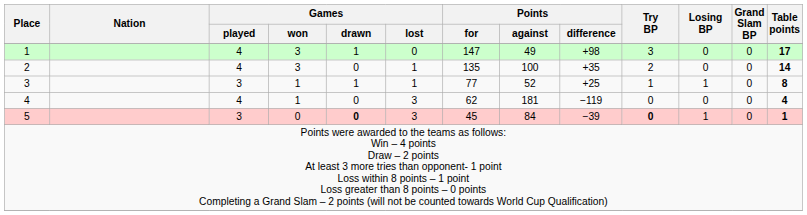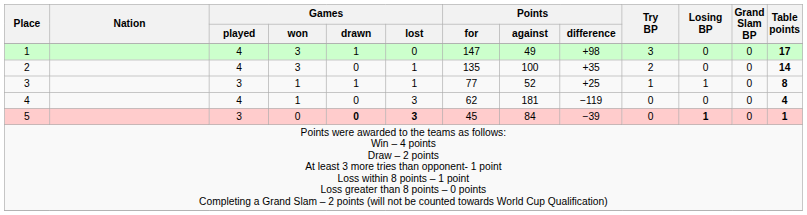(414, 116) normal -> (414, 116) bold
(651, 116) bold -> (651, 116) normal
(706, 116) normal -> (706, 116) bold
